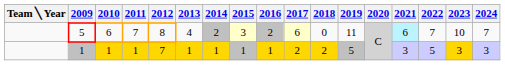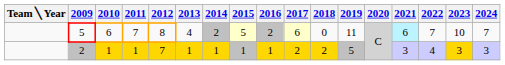(243, 32) 3 -> (243, 32) 5
(82, 51) 1 -> (82, 51) 2
(432, 51) 5 -> (432, 51) 4
